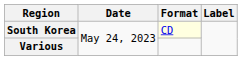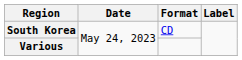(167, 30) lightyellow background -> (167, 30) no background
